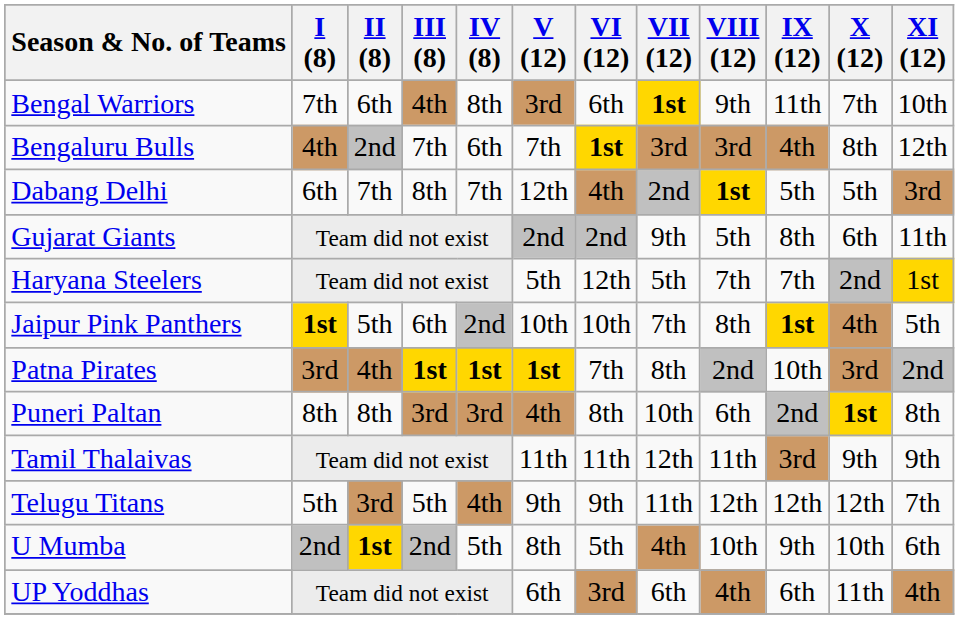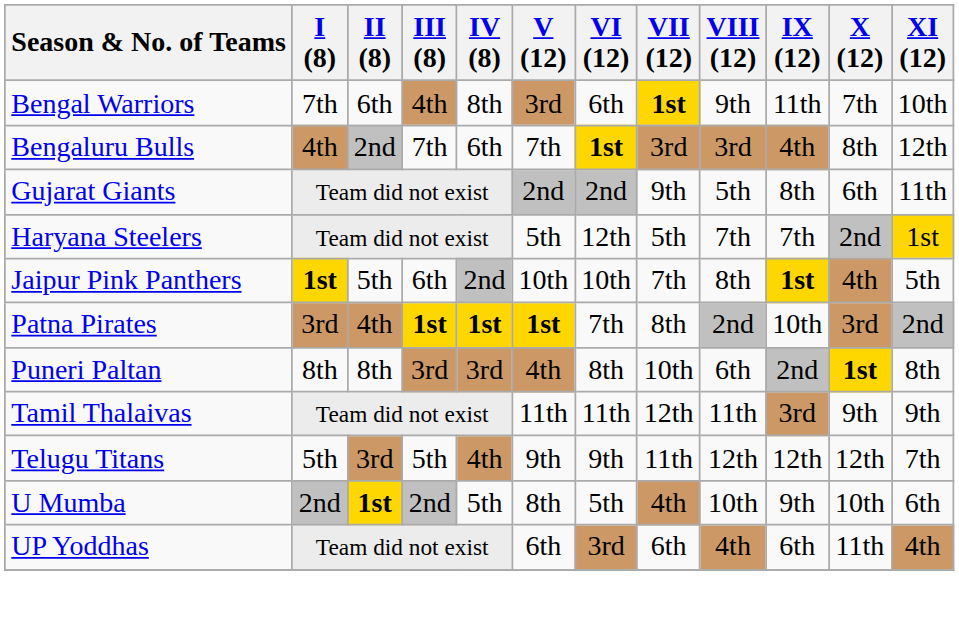- row: (89, 191)
